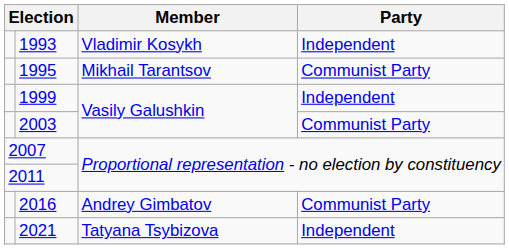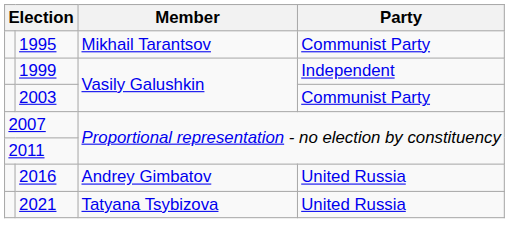- row: (38, 44)
(366, 204) Communist Party -> (353, 177) United Russia
(348, 230) Independent -> (353, 204) United Russia
